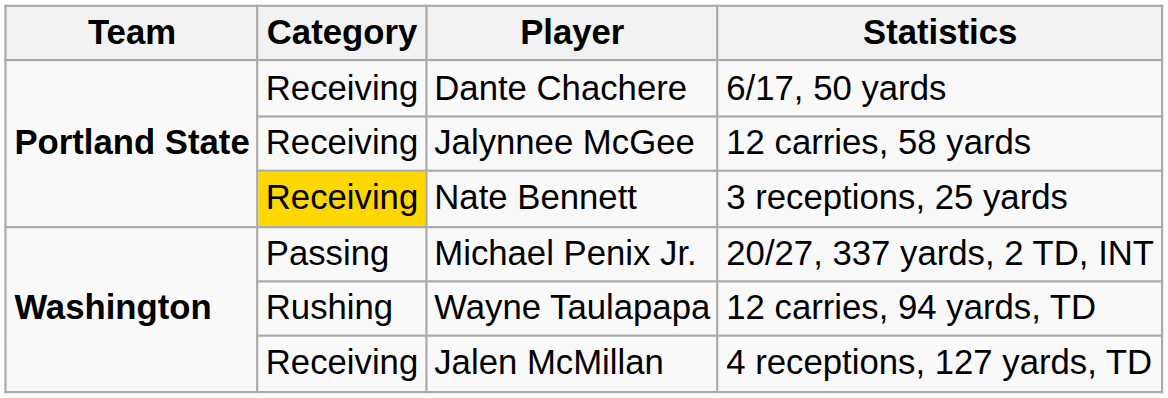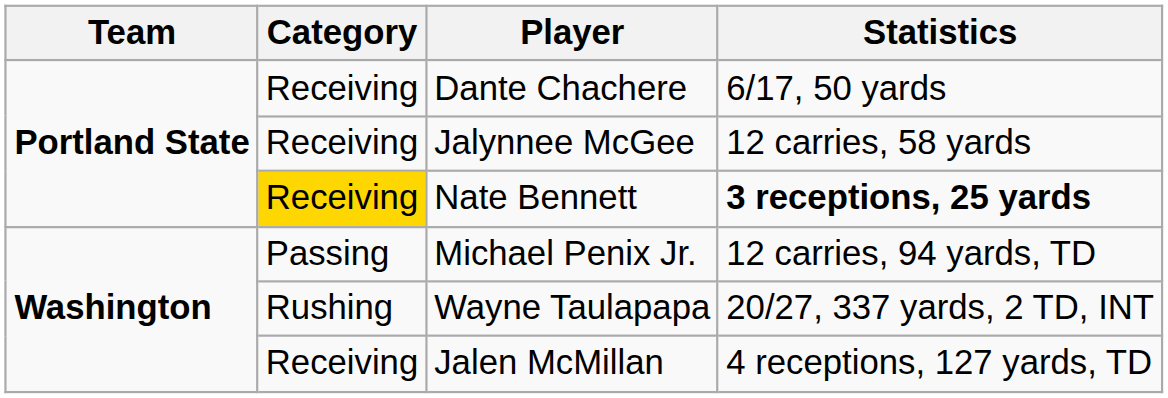(897, 197) normal -> (909, 197) bold
(940, 253) 20/27, 337 yards, 2 TD, INT -> (911, 253) 12 carries, 94 yards, TD
(911, 308) 12 carries, 94 yards, TD -> (940, 308) 20/27, 337 yards, 2 TD, INT
